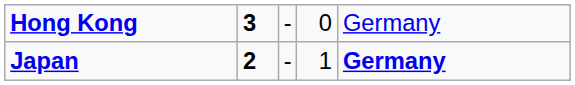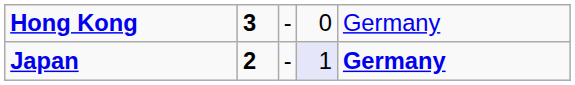(325, 60) no background -> (325, 60) lavender background
